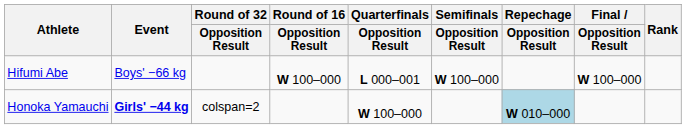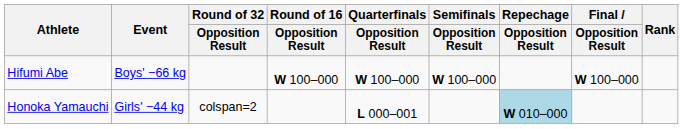(390, 80) L 000–001 -> (387, 80) W 100–000
(152, 107) bold -> (149, 107) normal
(390, 114) W 100–000 -> (387, 114) L 000–001
